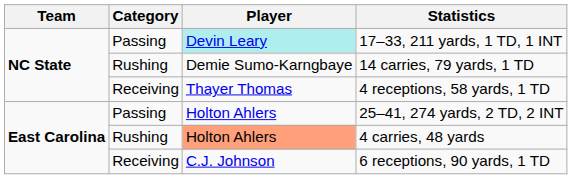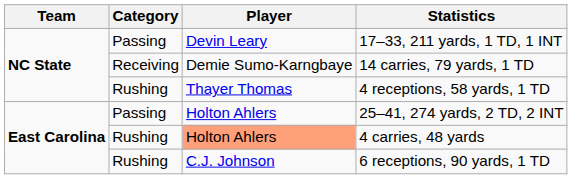(226, 40) paleturquoise background -> (226, 40) no background
(140, 64) Rushing -> (146, 64) Receiving
(146, 89) Receiving -> (140, 89) Rushing
(146, 161) Receiving -> (140, 161) Rushing
